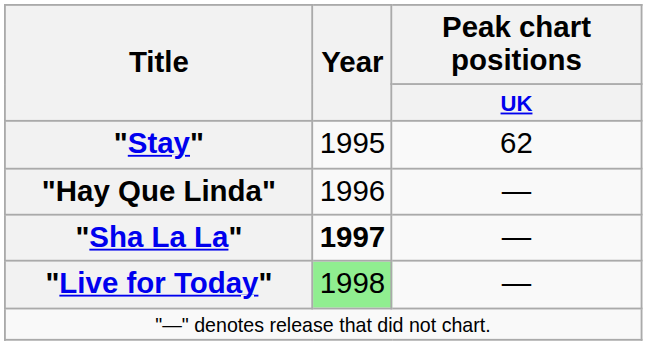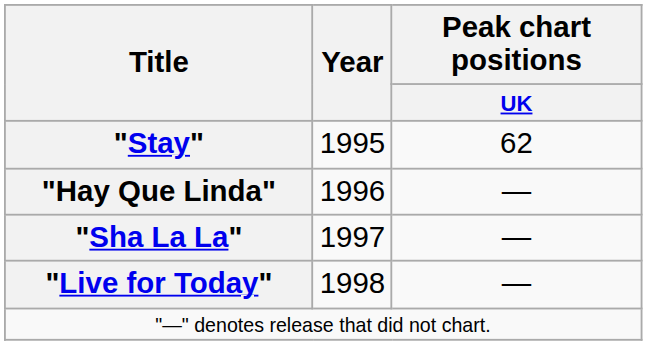(352, 237) bold -> (352, 237) normal
(352, 284) lightgreen background -> (352, 284) no background
